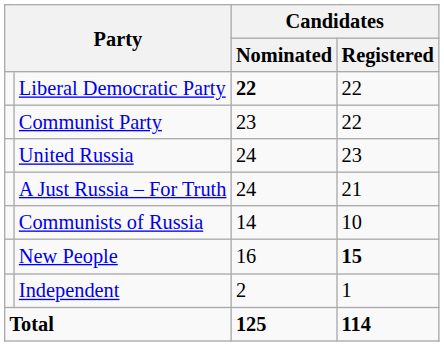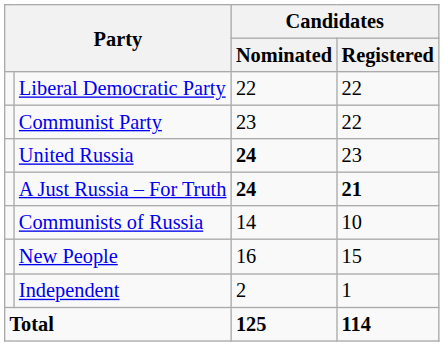(246, 88) bold -> (246, 88) normal
(246, 155) normal -> (246, 155) bold
(246, 189) normal -> (246, 189) bold
(352, 189) normal -> (352, 189) bold
(352, 256) bold -> (352, 256) normal
